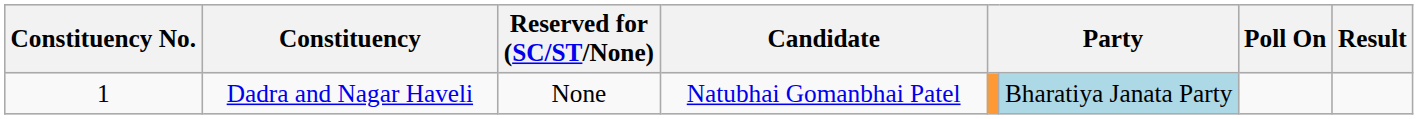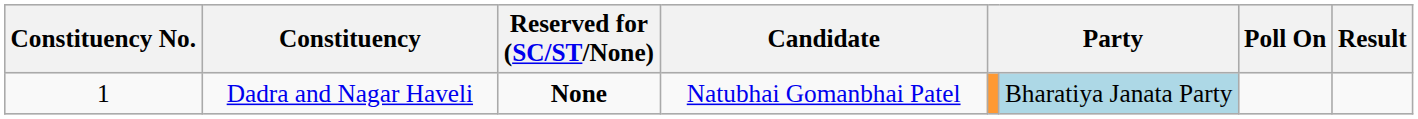(579, 93) normal -> (579, 93) bold
